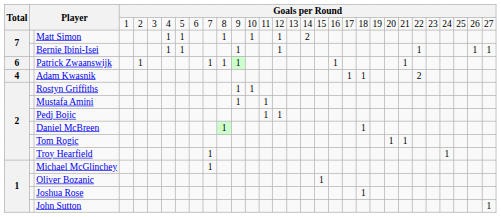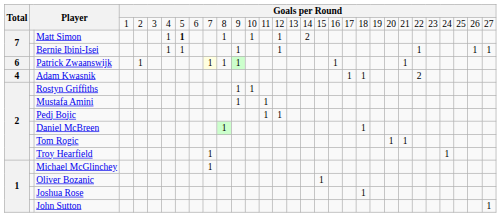(182, 37) normal -> (182, 37) bold
(210, 63) no background -> (210, 63) lightyellow background
